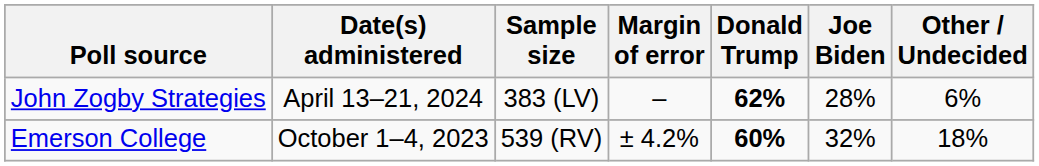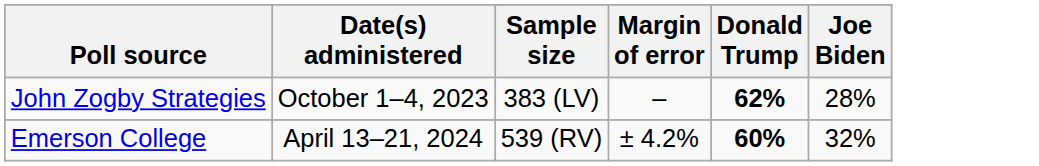- column: (963, 40)
(383, 98) April 13–21, 2024 -> (383, 98) October 1–4, 2023
(383, 140) October 1–4, 2023 -> (383, 140) April 13–21, 2024
